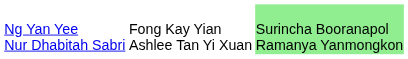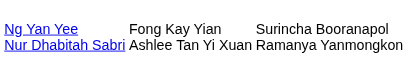(329, 37) lightgreen background -> (329, 37) no background
